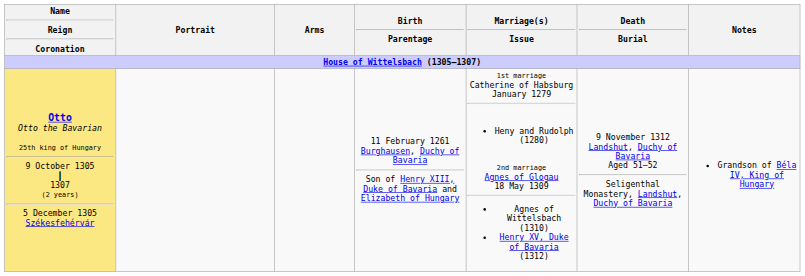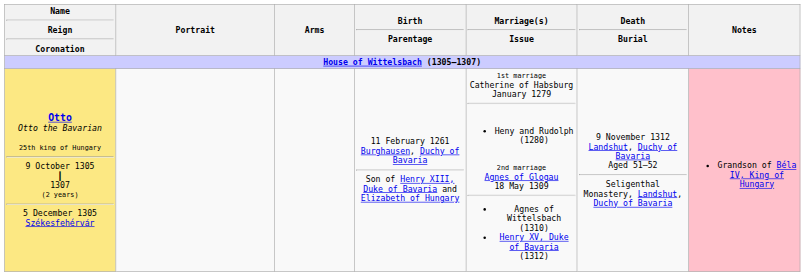(744, 175) no background -> (744, 175) pink background
